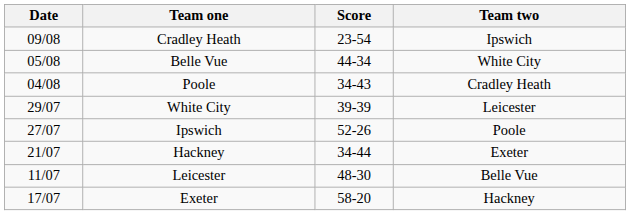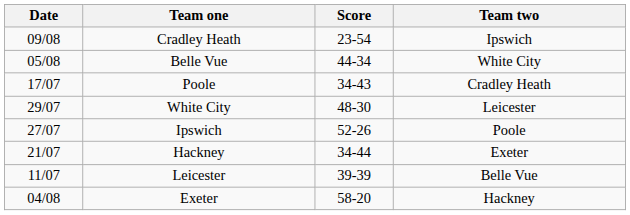(44, 84) 04/08 -> (44, 84) 17/07
(354, 107) 39-39 -> (354, 107) 48-30
(354, 175) 48-30 -> (354, 175) 39-39
(44, 198) 17/07 -> (44, 198) 04/08
